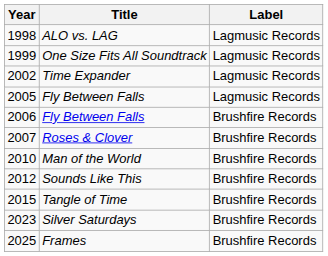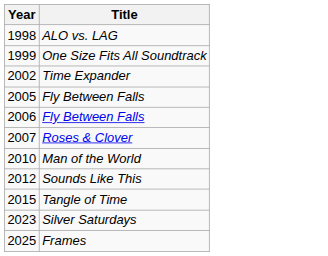- column: (266, 14)
